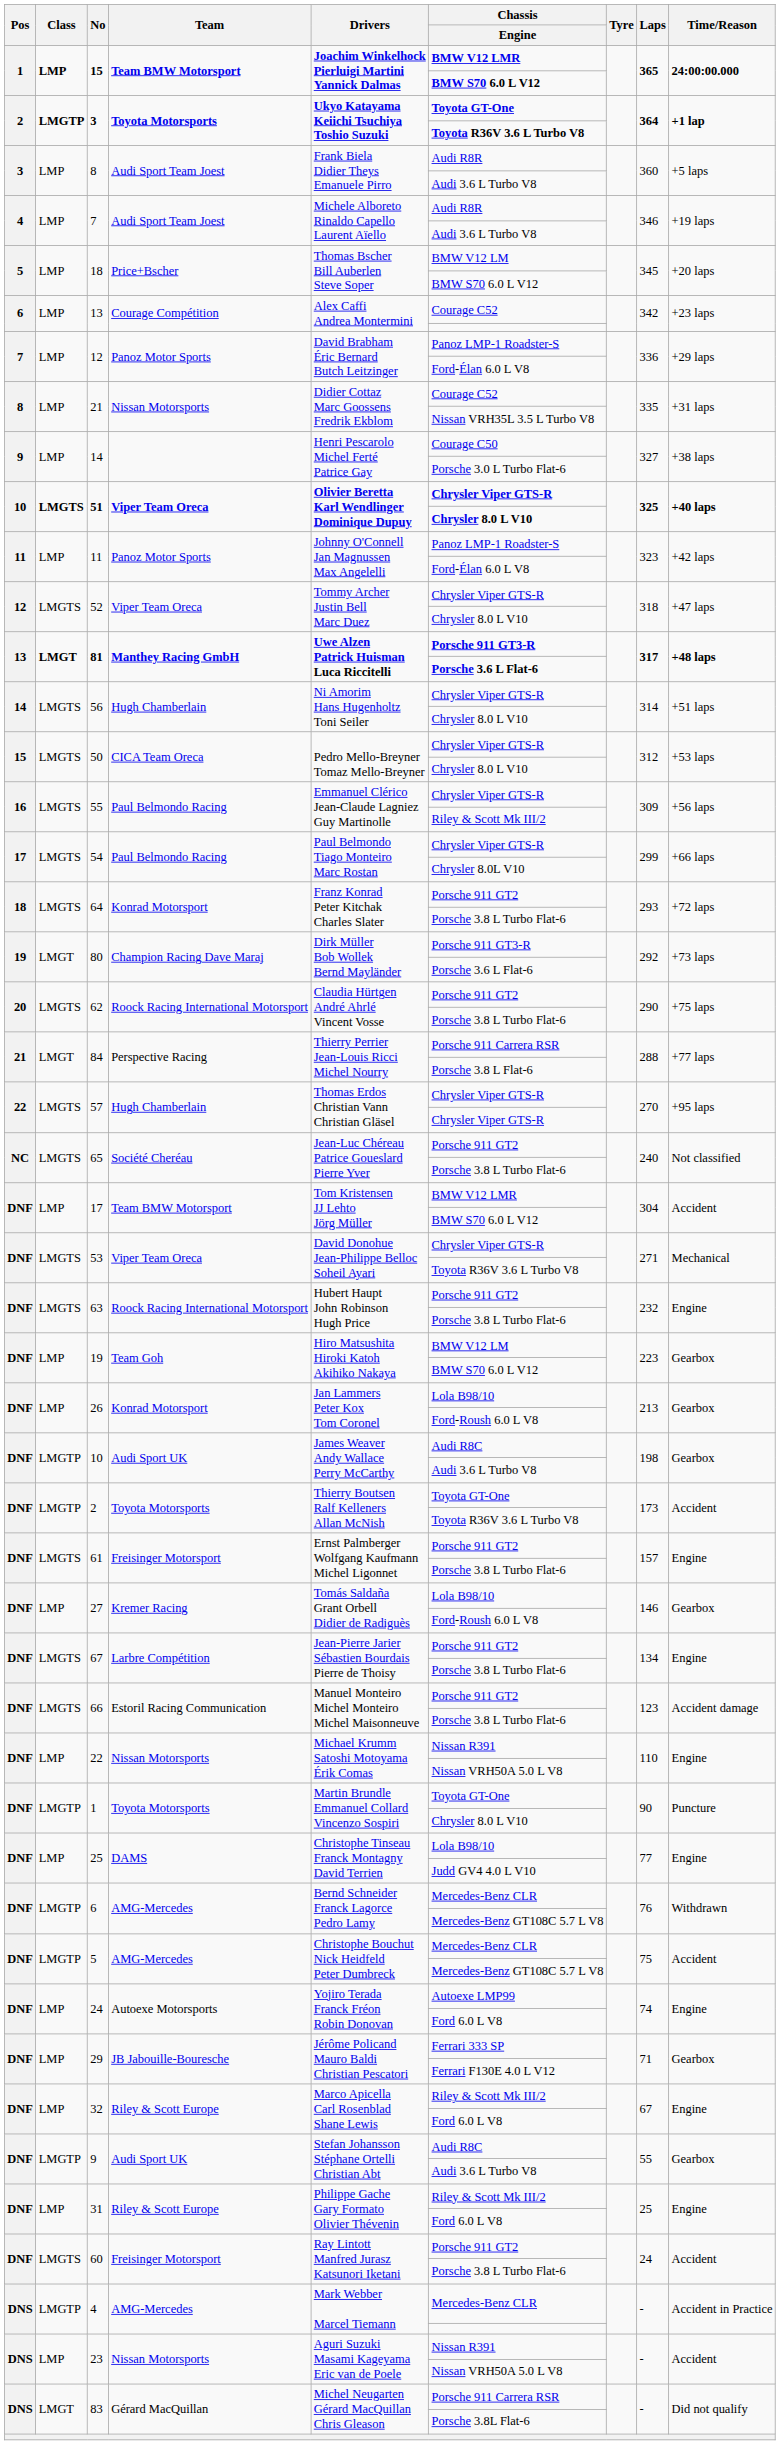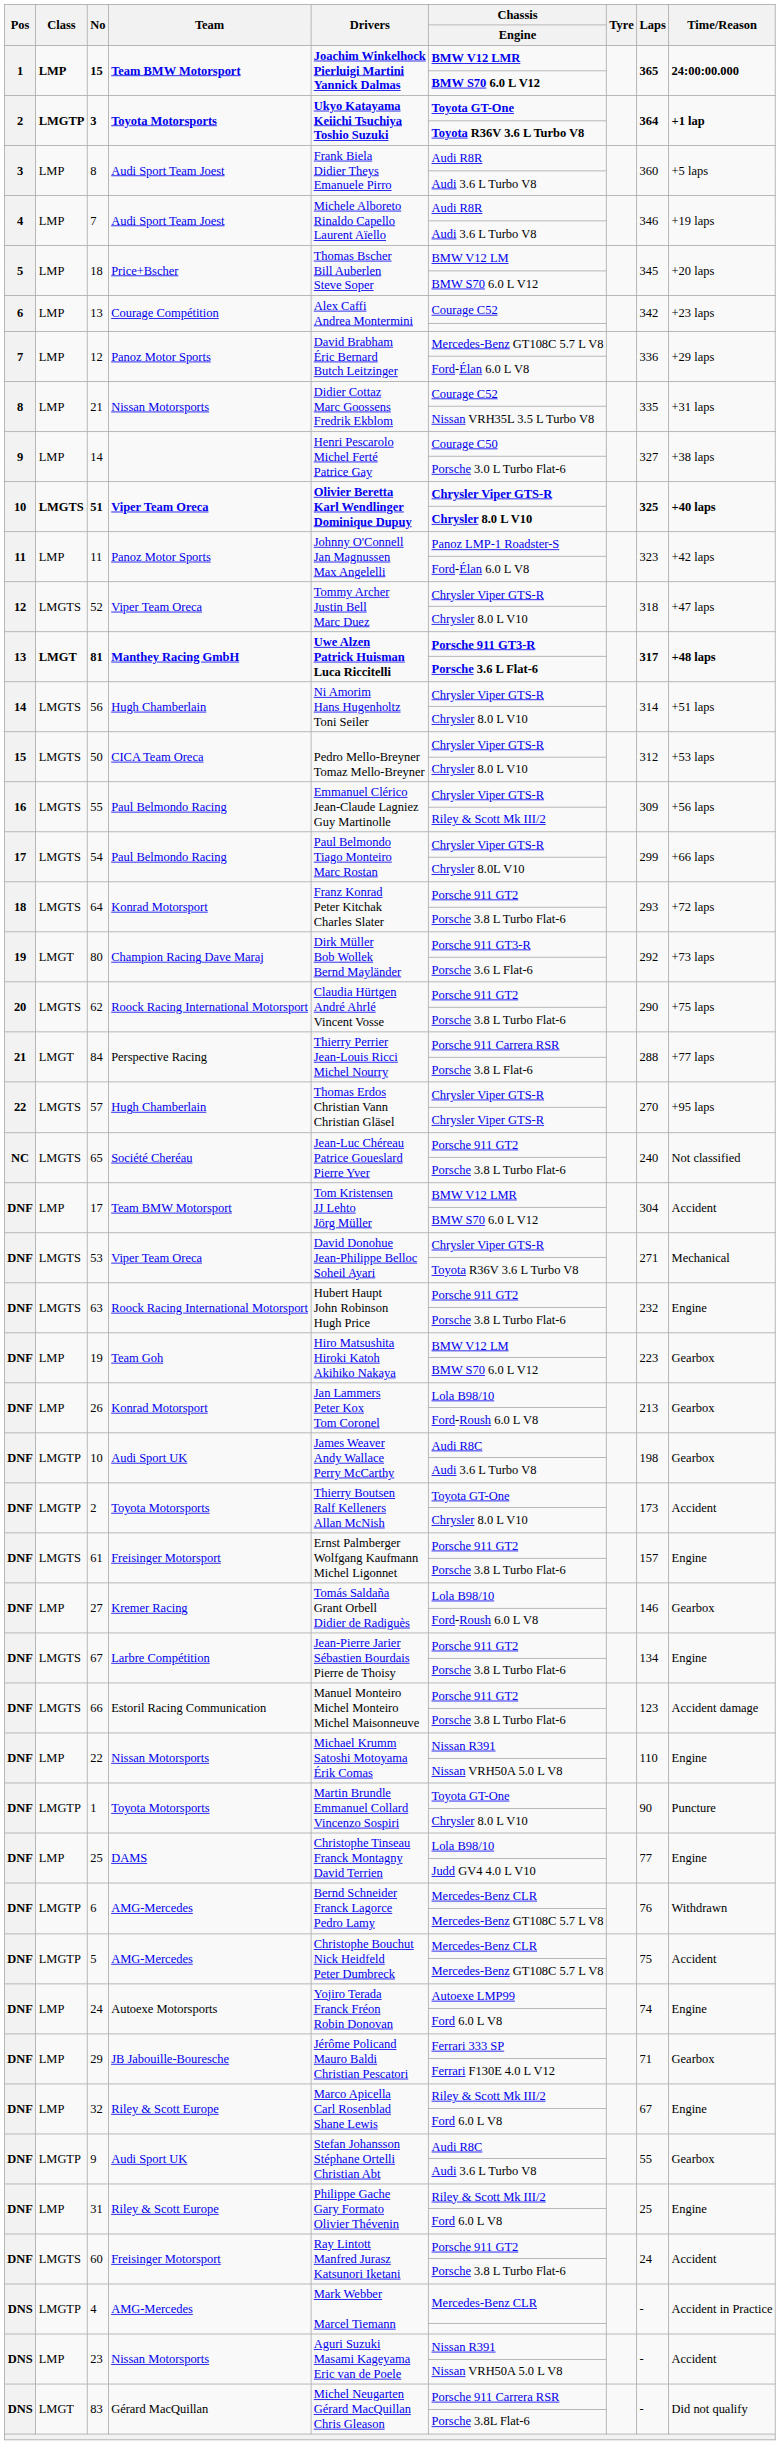(495, 343) Panoz LMP-1 Roadster-S -> (517, 343) Mercedes-Benz GT108C 5.7 L V8
(505, 1520) Toyota R36V 3.6 L Turbo V8 -> (480, 1520) Chrysler 8.0 L V10
